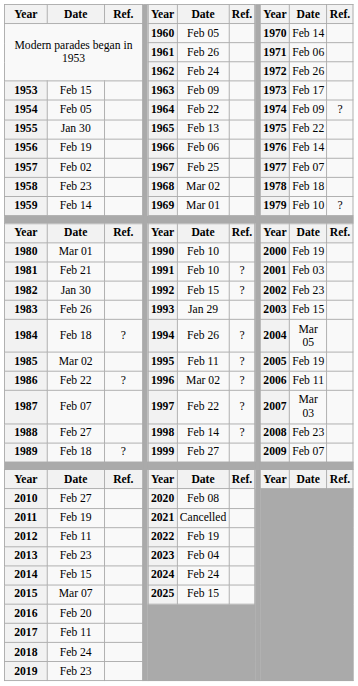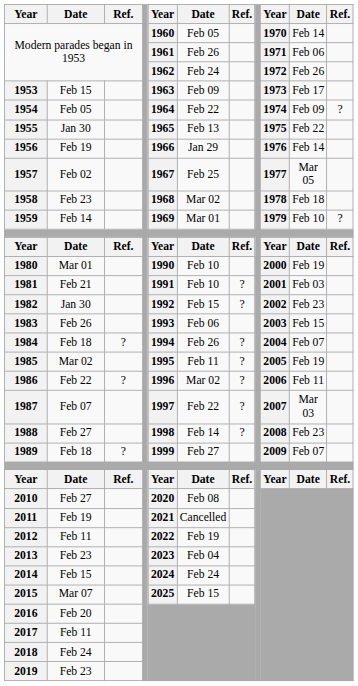(203, 148) Feb 06 -> (203, 148) Jan 29
(308, 167) Feb 07 -> (308, 174) Mar 05
(203, 309) Jan 29 -> (203, 323) Feb 06
(308, 335) Mar 05 -> (308, 342) Feb 07
